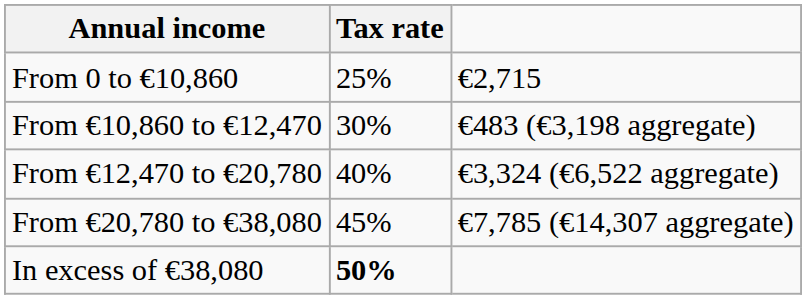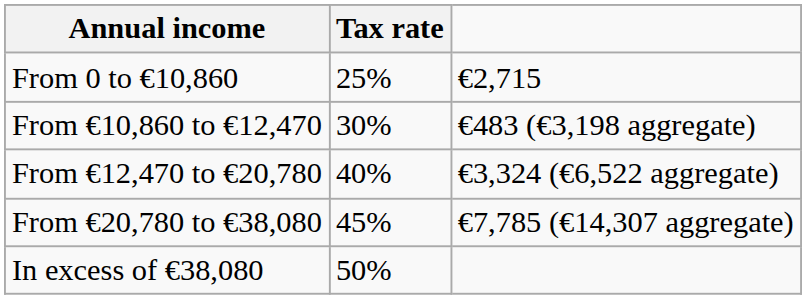(366, 269) bold -> (364, 269) normal
